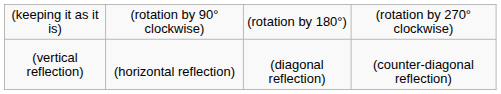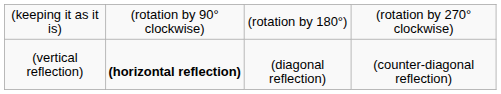(174, 71) normal -> (175, 71) bold
